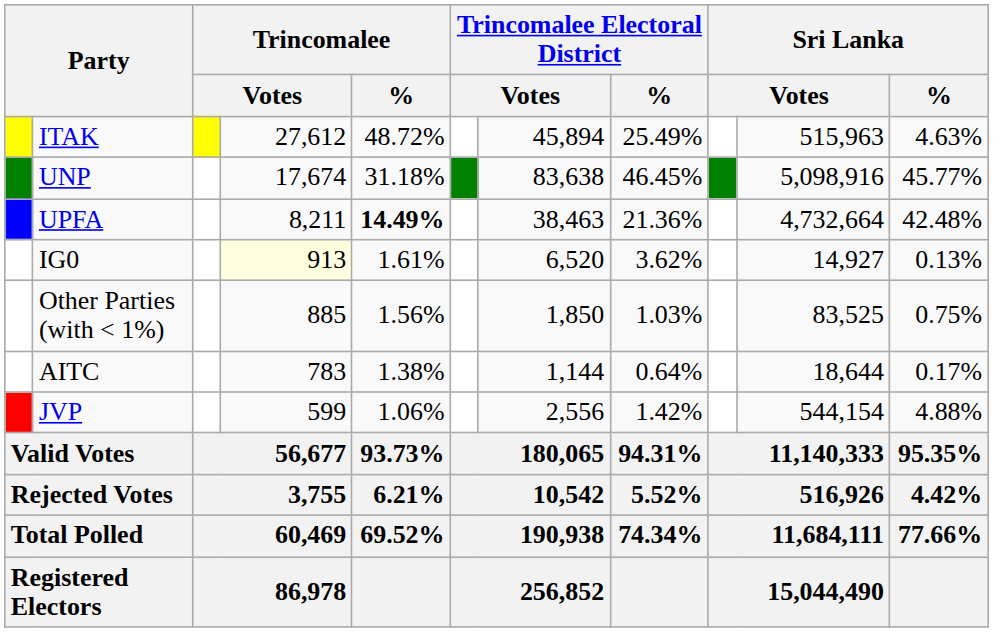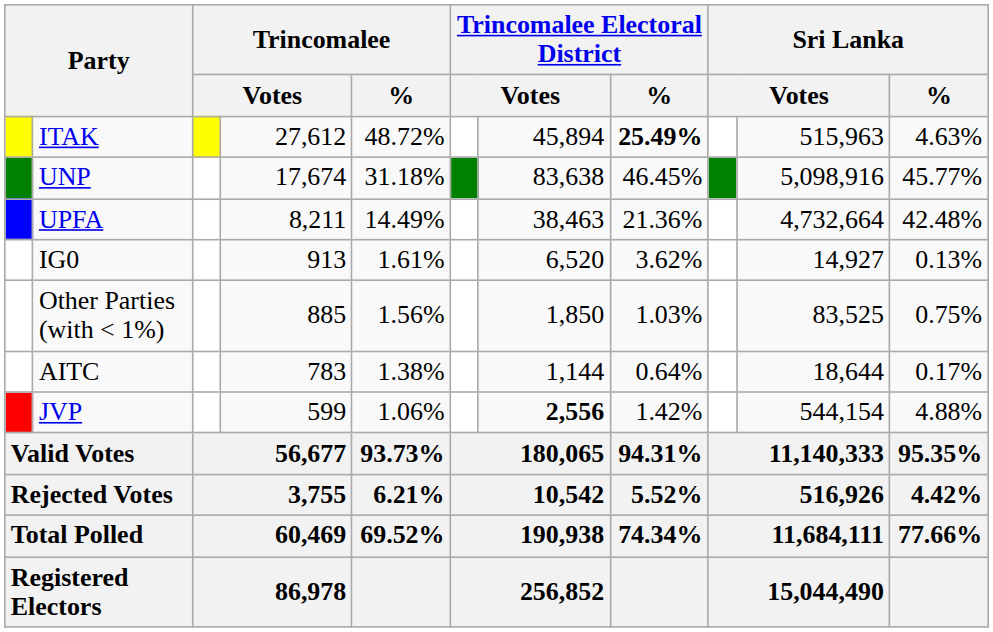(662, 136) normal -> (660, 136) bold
(402, 218) bold -> (405, 218) normal
(327, 259) lightyellow background -> (327, 259) no background
(575, 412) normal -> (575, 412) bold
